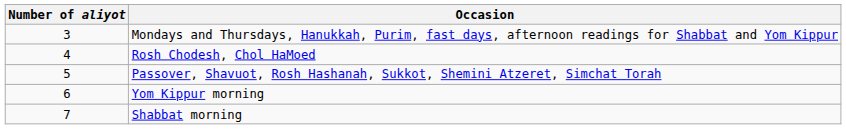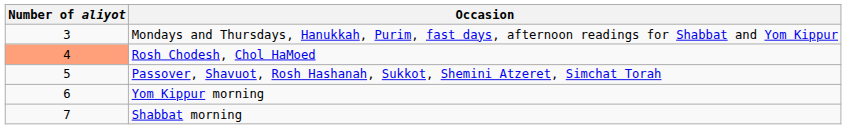(67, 54) no background -> (67, 54) lightsalmon background
